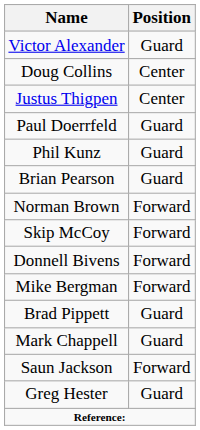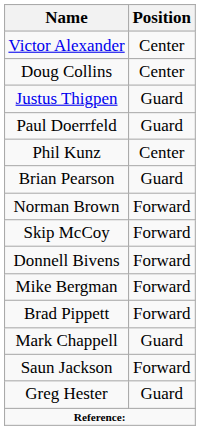(162, 44) Guard -> (162, 44) Center
(162, 98) Center -> (162, 98) Guard
(162, 152) Guard -> (162, 152) Center
(162, 313) Guard -> (162, 313) Forward
